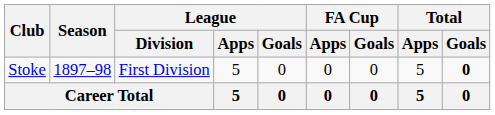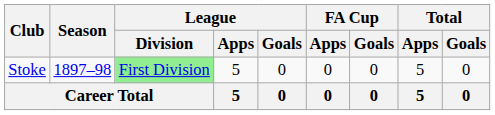(164, 69) no background -> (164, 69) lightgreen background
(466, 69) bold -> (466, 69) normal
